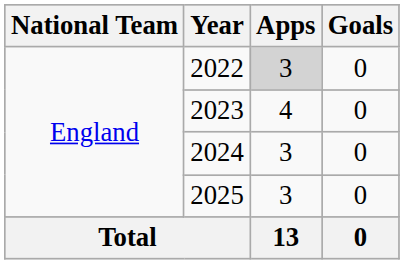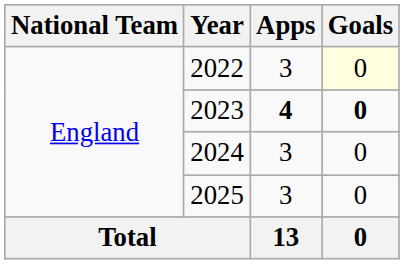(286, 68) lightgrey background -> (286, 68) no background
(360, 68) no background -> (360, 68) lightyellow background
(286, 110) normal -> (286, 110) bold
(360, 110) normal -> (360, 110) bold
